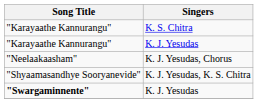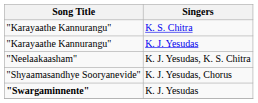(189, 59) K. J. Yesudas, Chorus -> (198, 59) K. J. Yesudas, K. S. Chitra
(198, 75) K. J. Yesudas, K. S. Chitra -> (189, 75) K. J. Yesudas, Chorus
